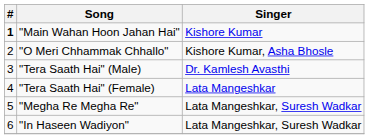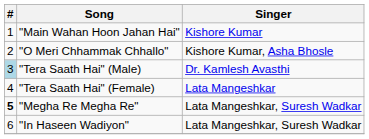(10, 32) bold -> (10, 32) normal
(10, 69) no background -> (10, 69) lightblue background
(10, 106) normal -> (10, 106) bold
